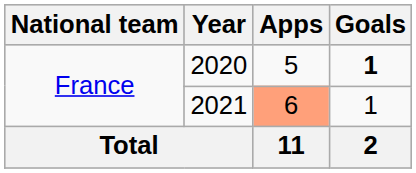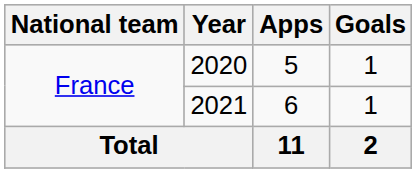(370, 65) bold -> (370, 65) normal
(291, 106) lightsalmon background -> (291, 106) no background
